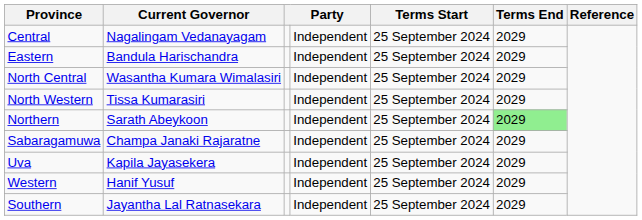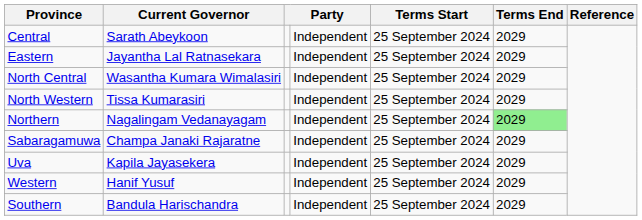(186, 36) Nagalingam Vedanayagam -> (157, 36) Sarath Abeykoon
(172, 57) Bandula Harischandra -> (184, 57) Jayantha Lal Ratnasekara
(157, 120) Sarath Abeykoon -> (186, 120) Nagalingam Vedanayagam
(184, 204) Jayantha Lal Ratnasekara -> (172, 204) Bandula Harischandra
